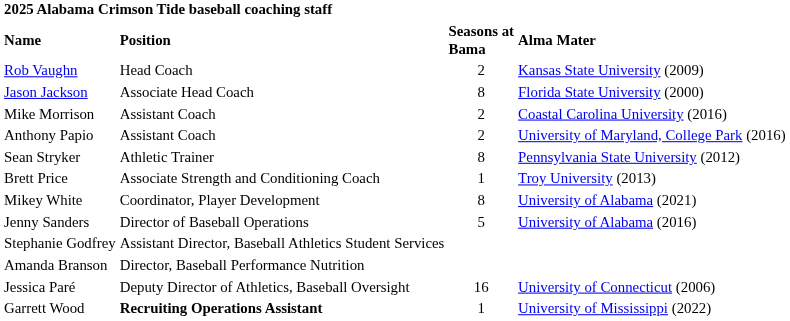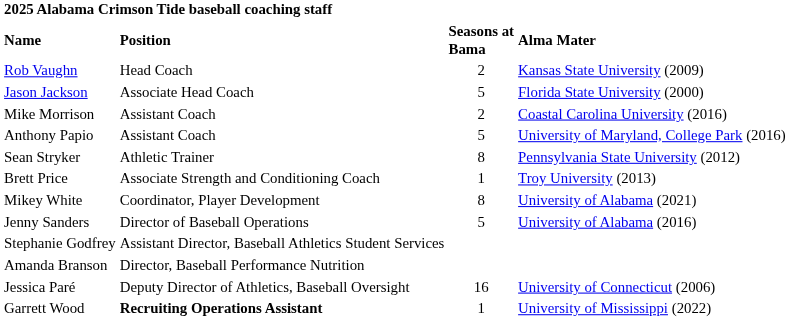(481, 92) 8 -> (481, 92) 5
(481, 135) 2 -> (481, 135) 5
